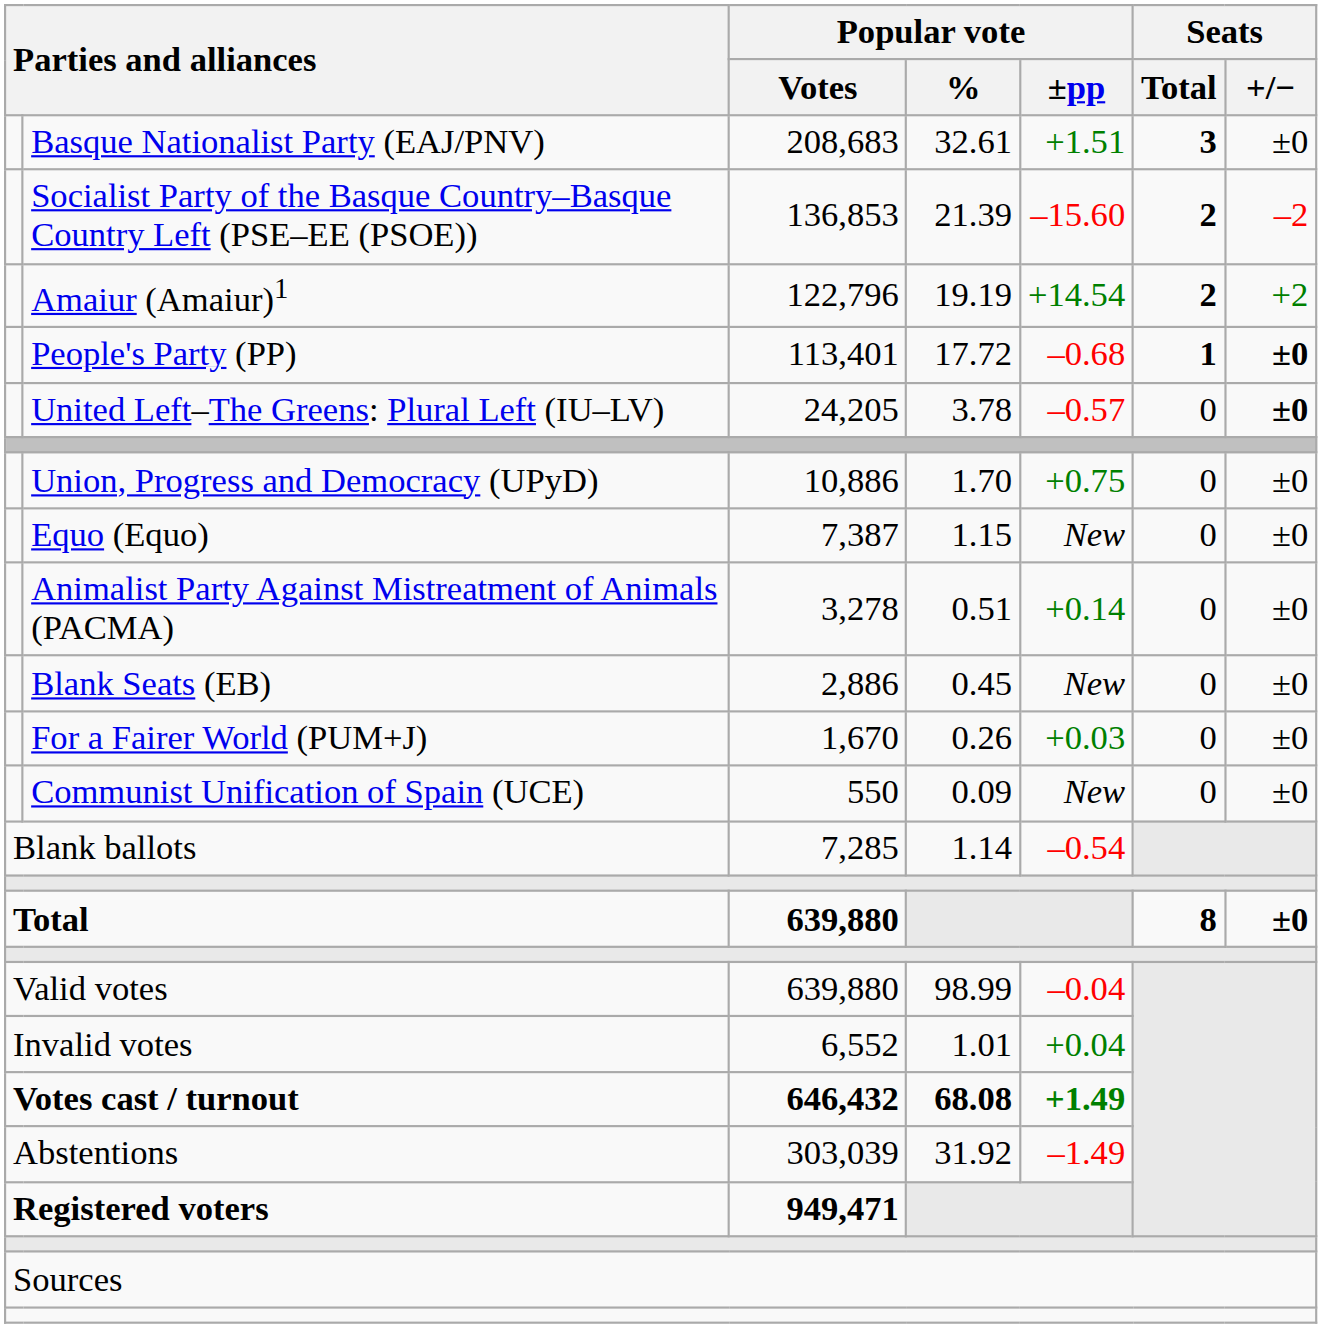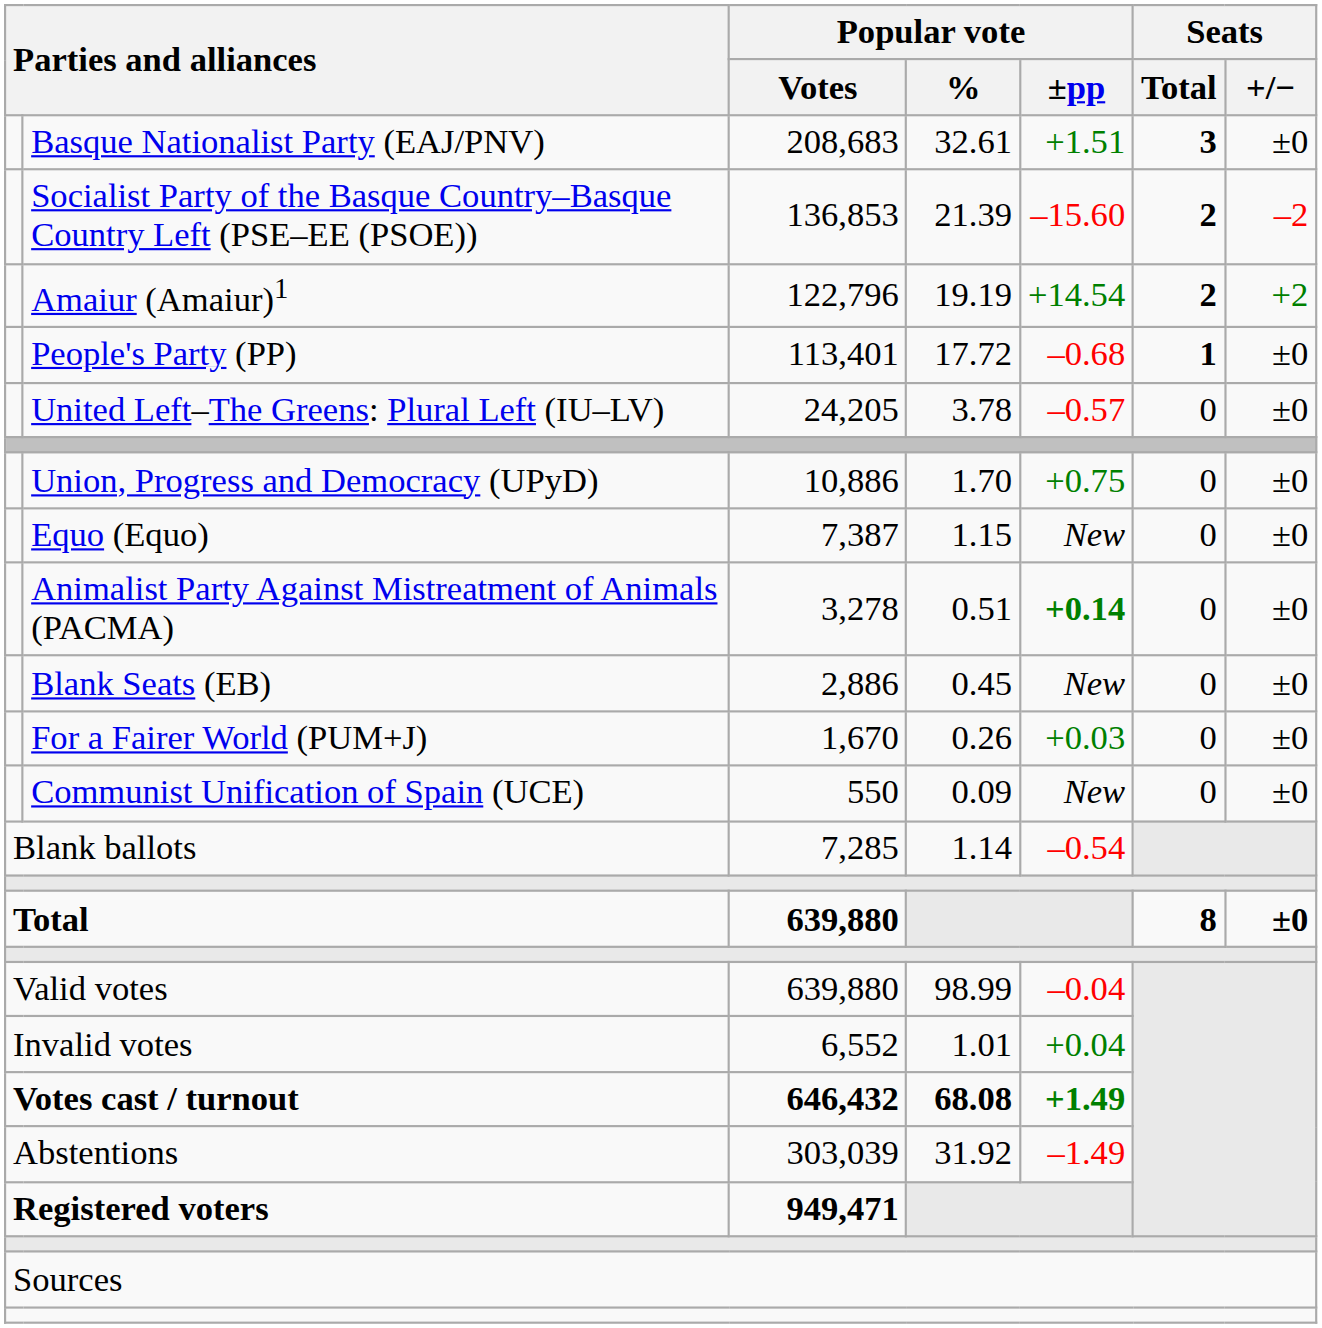(1290, 354) bold -> (1290, 354) normal
(1290, 408) bold -> (1290, 408) normal
(1085, 608) normal -> (1085, 608) bold
